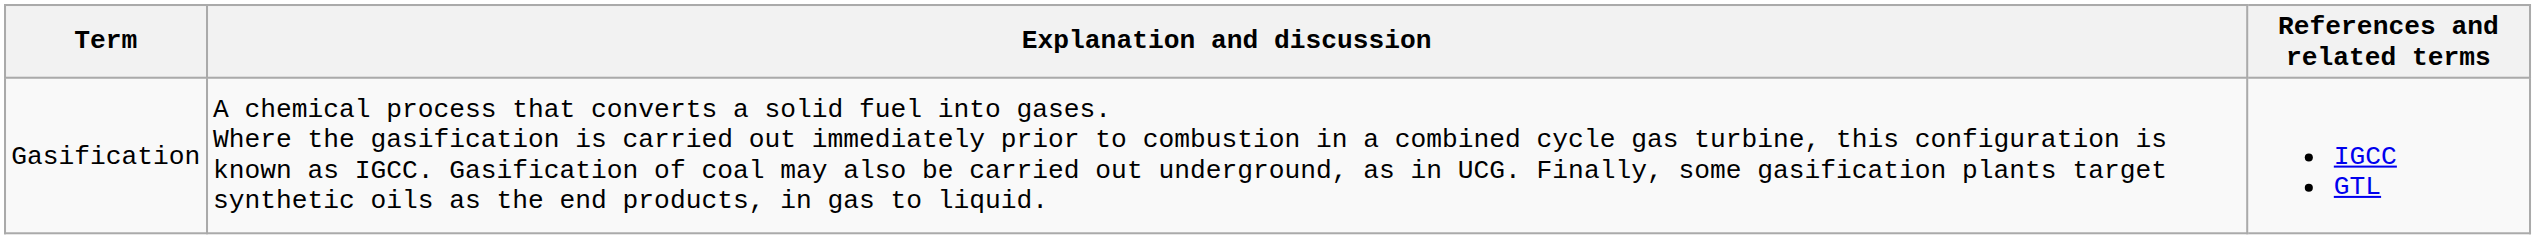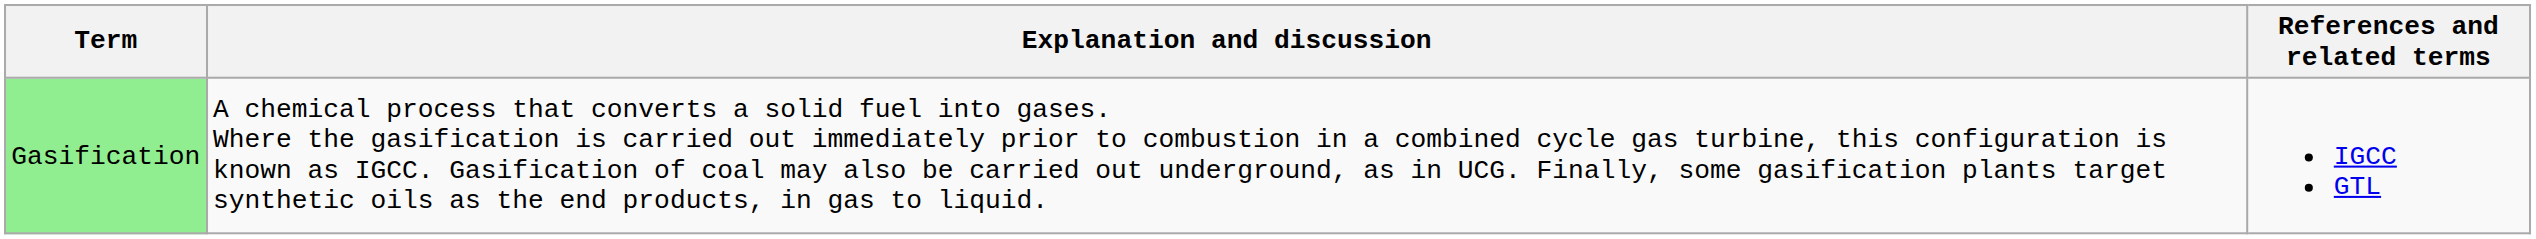(106, 156) no background -> (106, 156) lightgreen background
